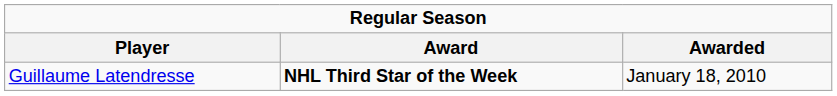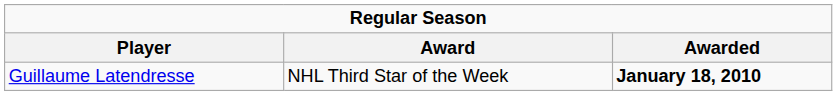(401, 76) bold -> (398, 76) normal
(696, 76) normal -> (689, 76) bold
